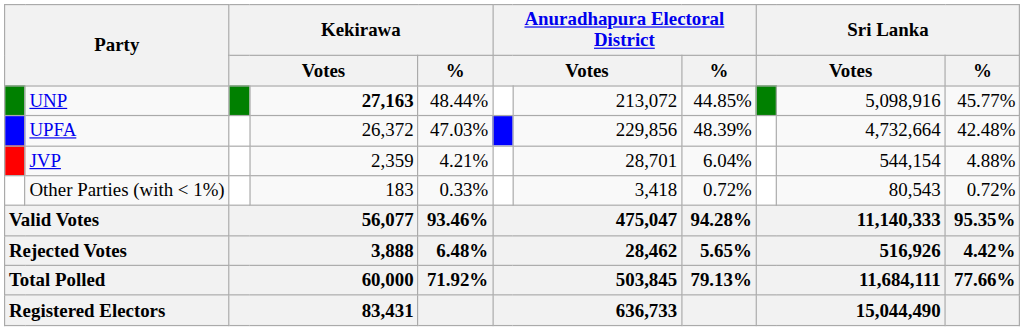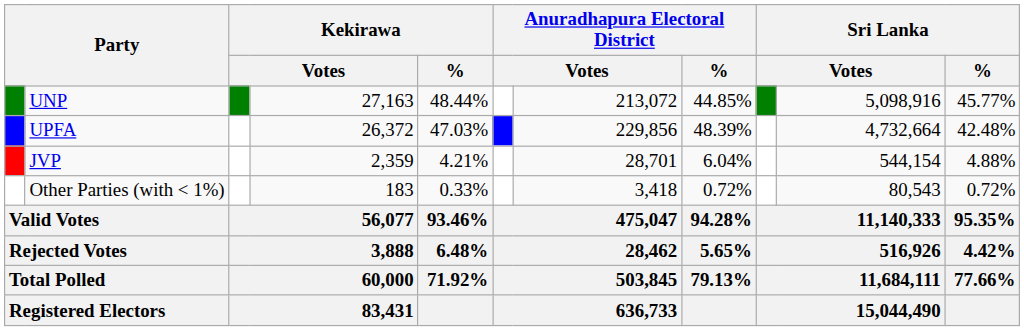(388, 100) bold -> (388, 100) normal
